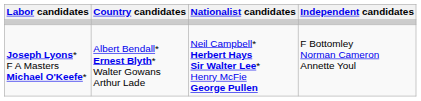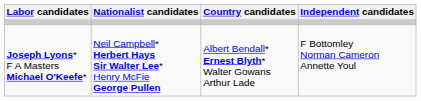columns swapped: (243, 12) <-> (140, 12)
